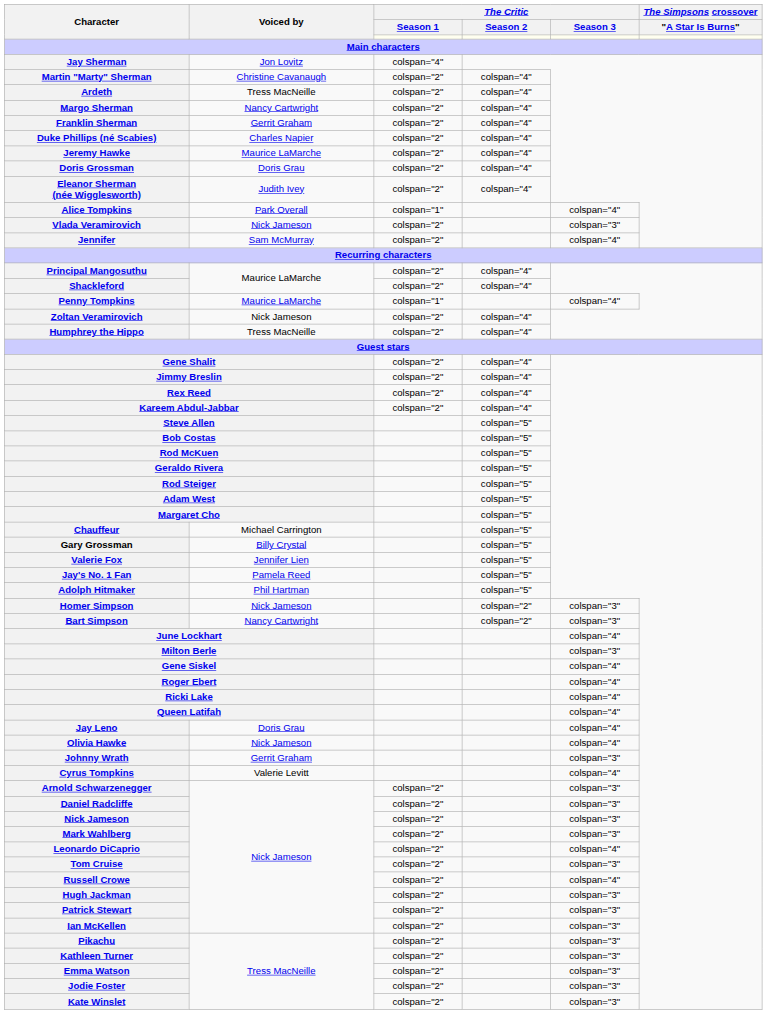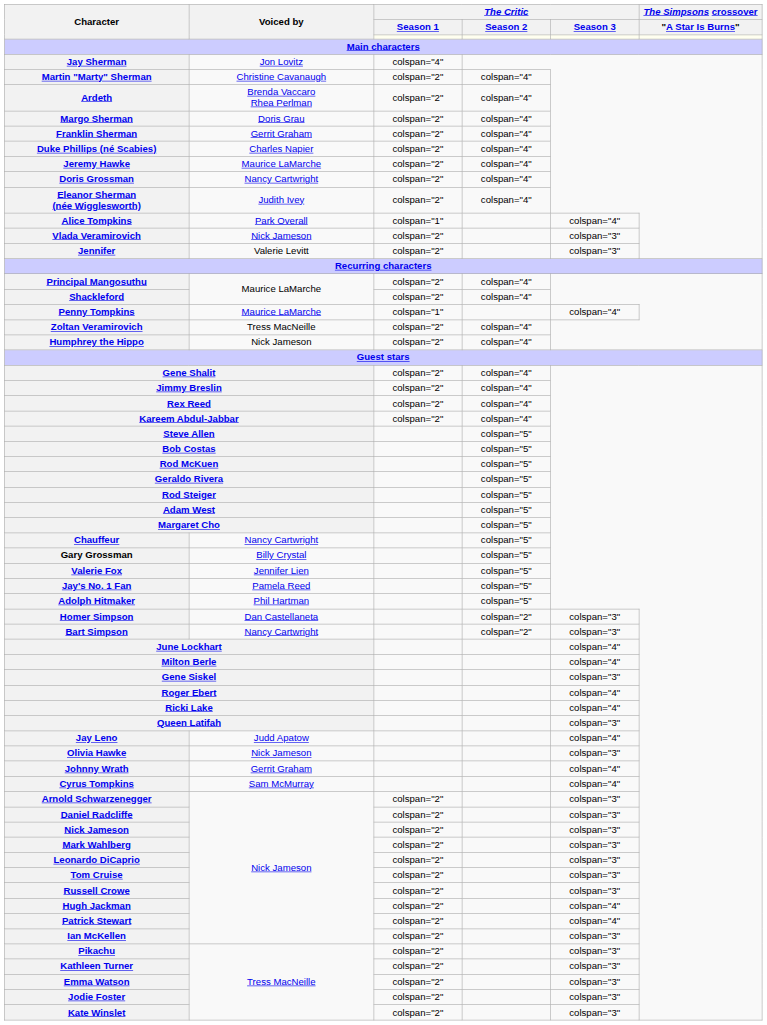(281, 92) Tress MacNeille -> (281, 98) Brenda Vaccaro Rhea Perlman
(281, 107) Nancy Cartwright -> (281, 118) Doris Grau
(281, 168) Doris Grau -> (281, 179) Nancy Cartwright
(281, 240) Sam McMurray -> (281, 251) Valerie Levitt
(595, 240) colspan="4" -> (595, 251) colspan="3"
(281, 316) Nick Jameson -> (281, 327) Tress MacNeille
(281, 331) Tress MacNeille -> (281, 342) Nick Jameson
(281, 529) Michael Carrington -> (281, 540) Nancy Cartwright
(281, 605) Nick Jameson -> (281, 616) Dan Castellaneta
(595, 651) colspan="3" -> (595, 662) colspan="4"
(595, 666) colspan="4" -> (595, 677) colspan="3"
(595, 712) colspan="4" -> (595, 723) colspan="3"
(281, 727) Doris Grau -> (281, 738) Judd Apatow
(595, 742) colspan="4" -> (595, 753) colspan="3"
(595, 758) colspan="3" -> (595, 768) colspan="4"
(281, 773) Valerie Levitt -> (281, 784) Sam McMurray
(595, 849) colspan="4" -> (595, 860) colspan="3"
(595, 879) colspan="4" -> (595, 890) colspan="3"
(595, 895) colspan="3" -> (595, 905) colspan="4"
(595, 910) colspan="3" -> (595, 921) colspan="4"
